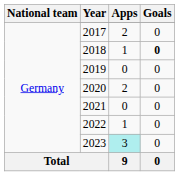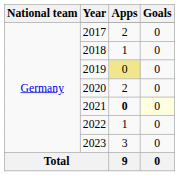(157, 50) bold -> (157, 50) normal
(125, 69) no background -> (125, 69) khaki background
(125, 106) normal -> (125, 106) bold
(157, 106) no background -> (157, 106) lightyellow background
(125, 143) paleturquoise background -> (125, 143) no background
